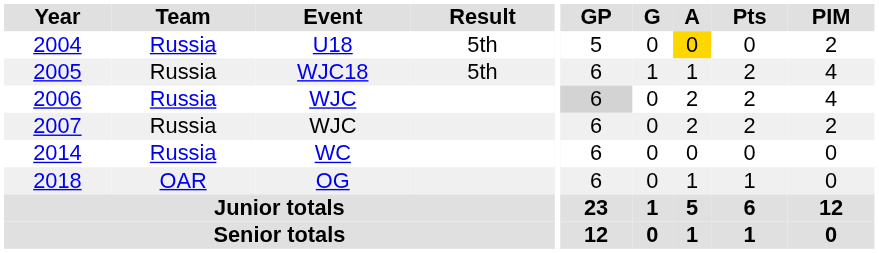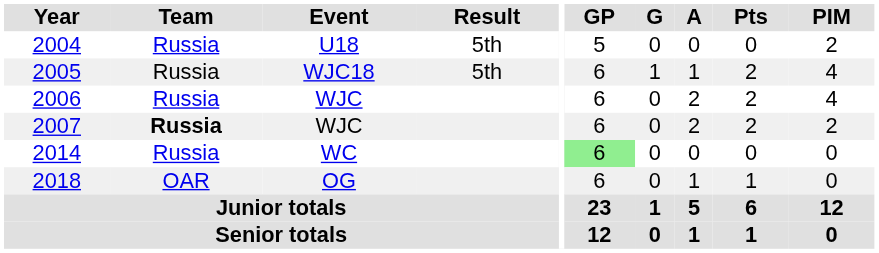(692, 44) gold background -> (694, 44) no background
(596, 99) lightgrey background -> (599, 99) no background
(183, 126) normal -> (186, 126) bold
(596, 153) no background -> (599, 153) lightgreen background
